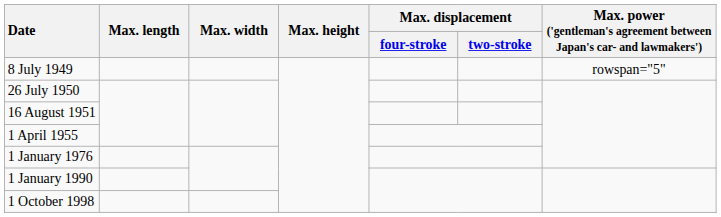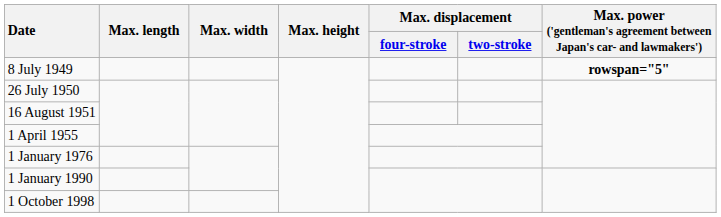(629, 68) normal -> (629, 68) bold
